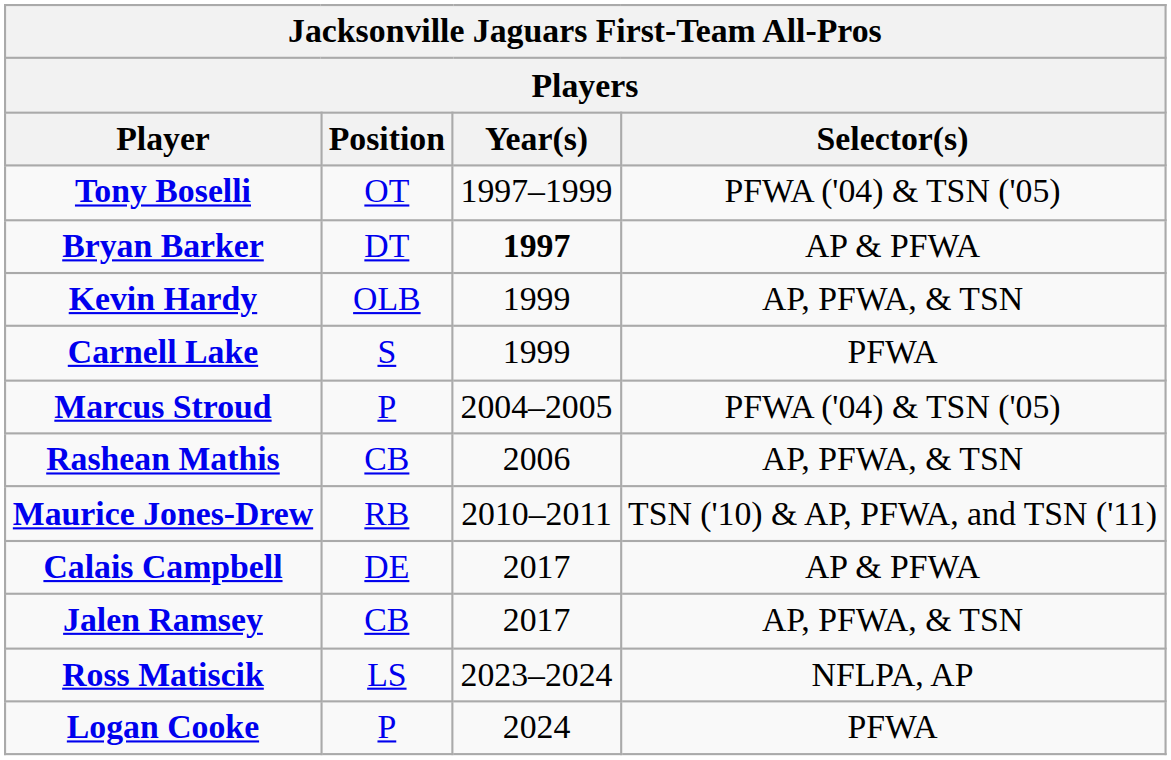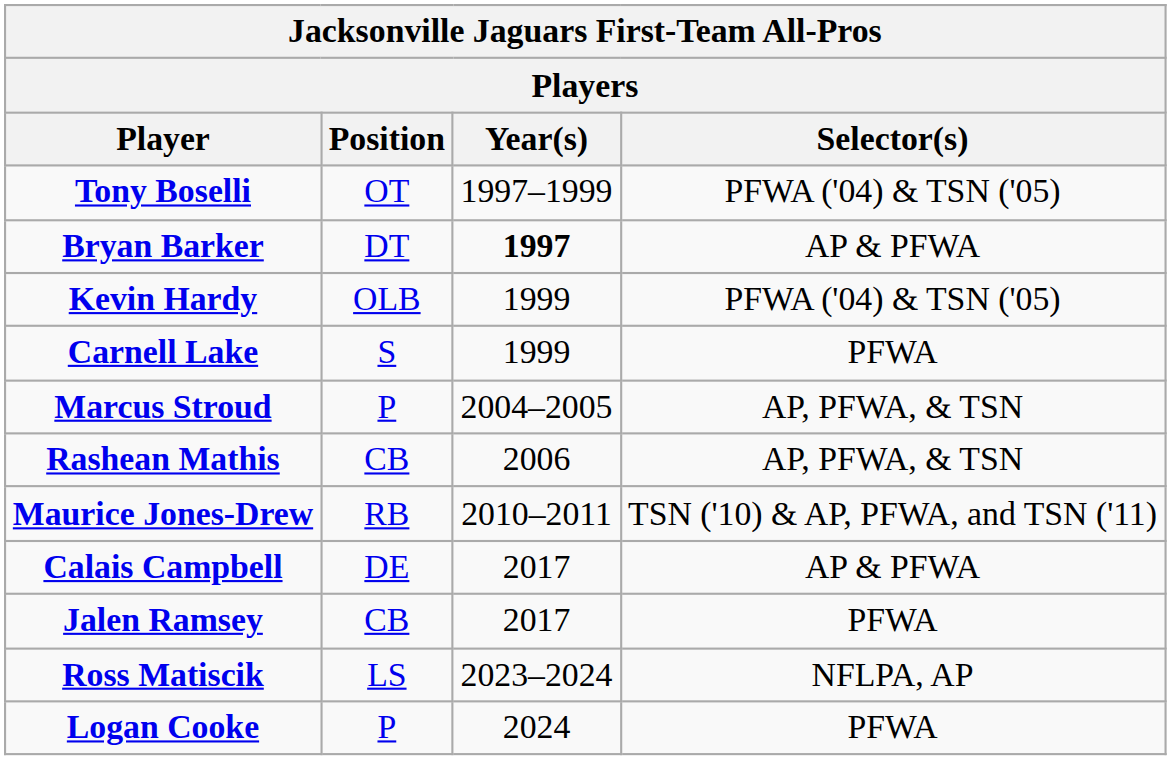(893, 298) AP, PFWA, & TSN -> (893, 298) PFWA ('04) & TSN ('05)
(893, 406) PFWA ('04) & TSN ('05) -> (893, 406) AP, PFWA, & TSN
(893, 620) AP, PFWA, & TSN -> (893, 620) PFWA
